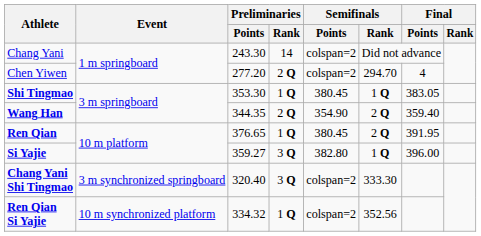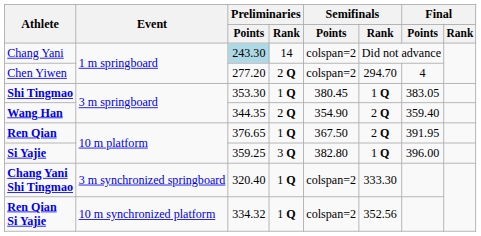(249, 53) no background -> (249, 53) lightblue background
(331, 133) 380.45 -> (331, 133) 367.50
(249, 153) 359.27 -> (249, 153) 359.25
(286, 180) 3 Q -> (286, 180) 1 Q
